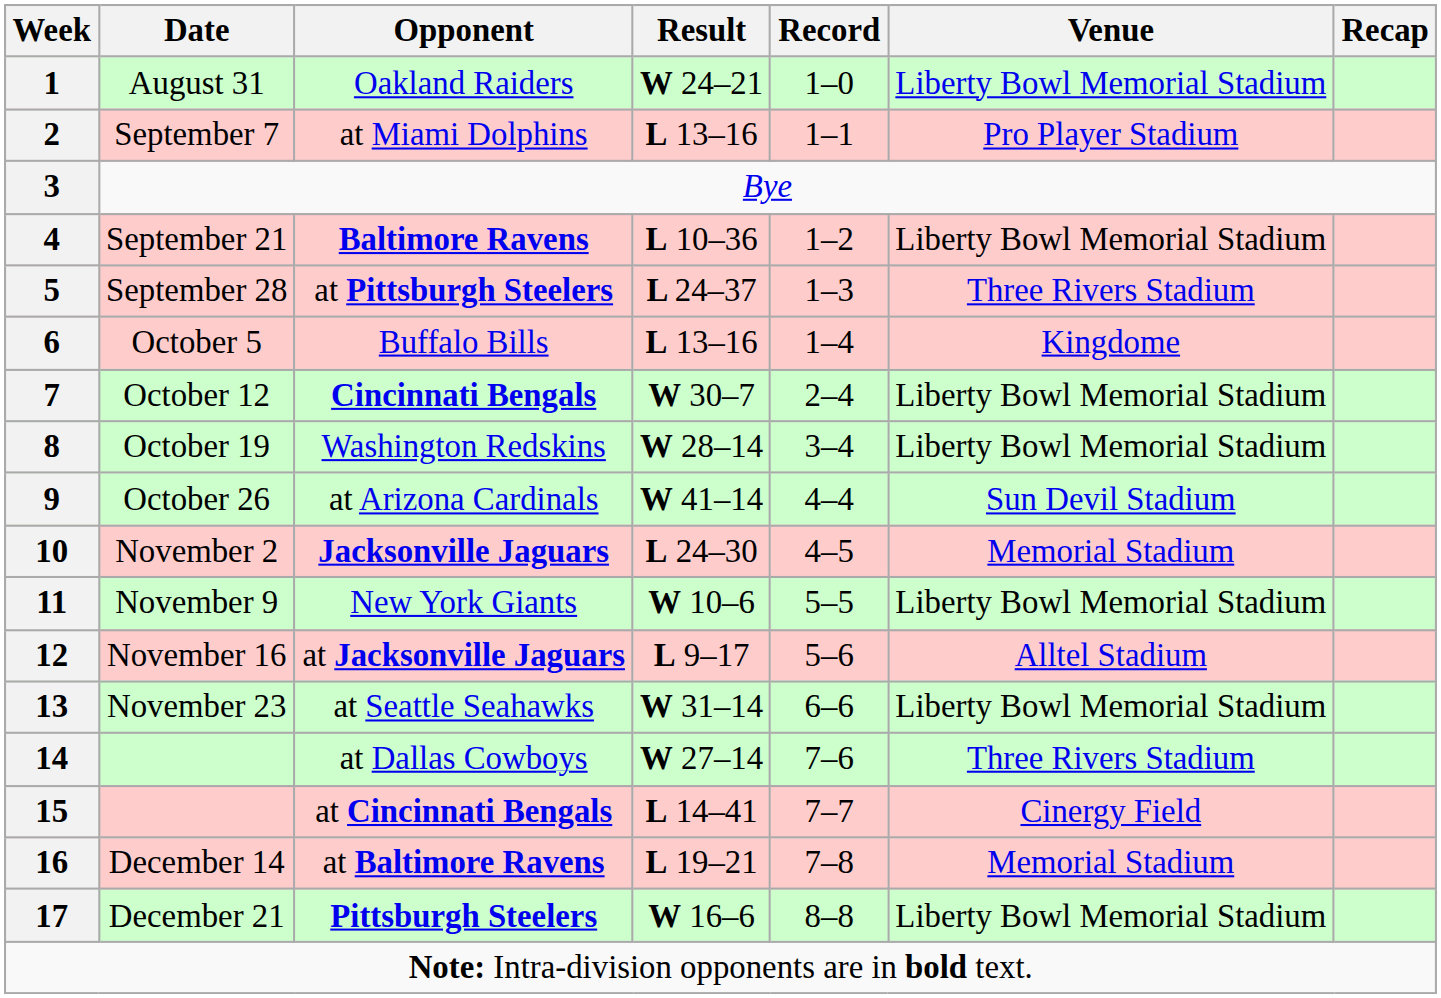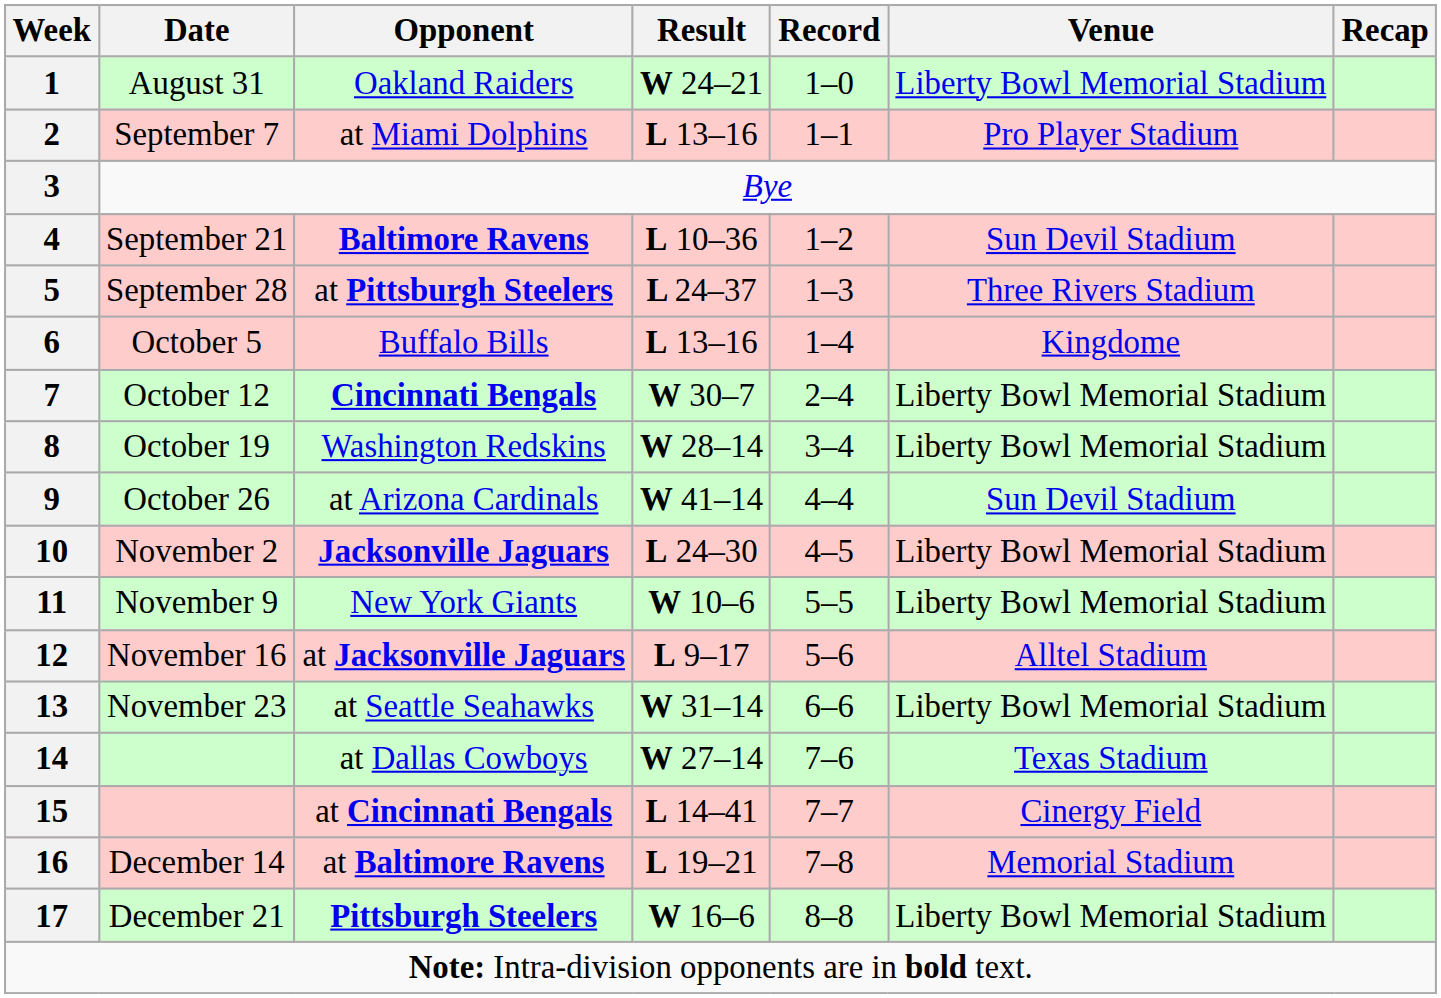(1111, 238) Liberty Bowl Memorial Stadium -> (1111, 238) Sun Devil Stadium
(1111, 550) Memorial Stadium -> (1111, 550) Liberty Bowl Memorial Stadium
(1111, 758) Three Rivers Stadium -> (1111, 758) Texas Stadium
